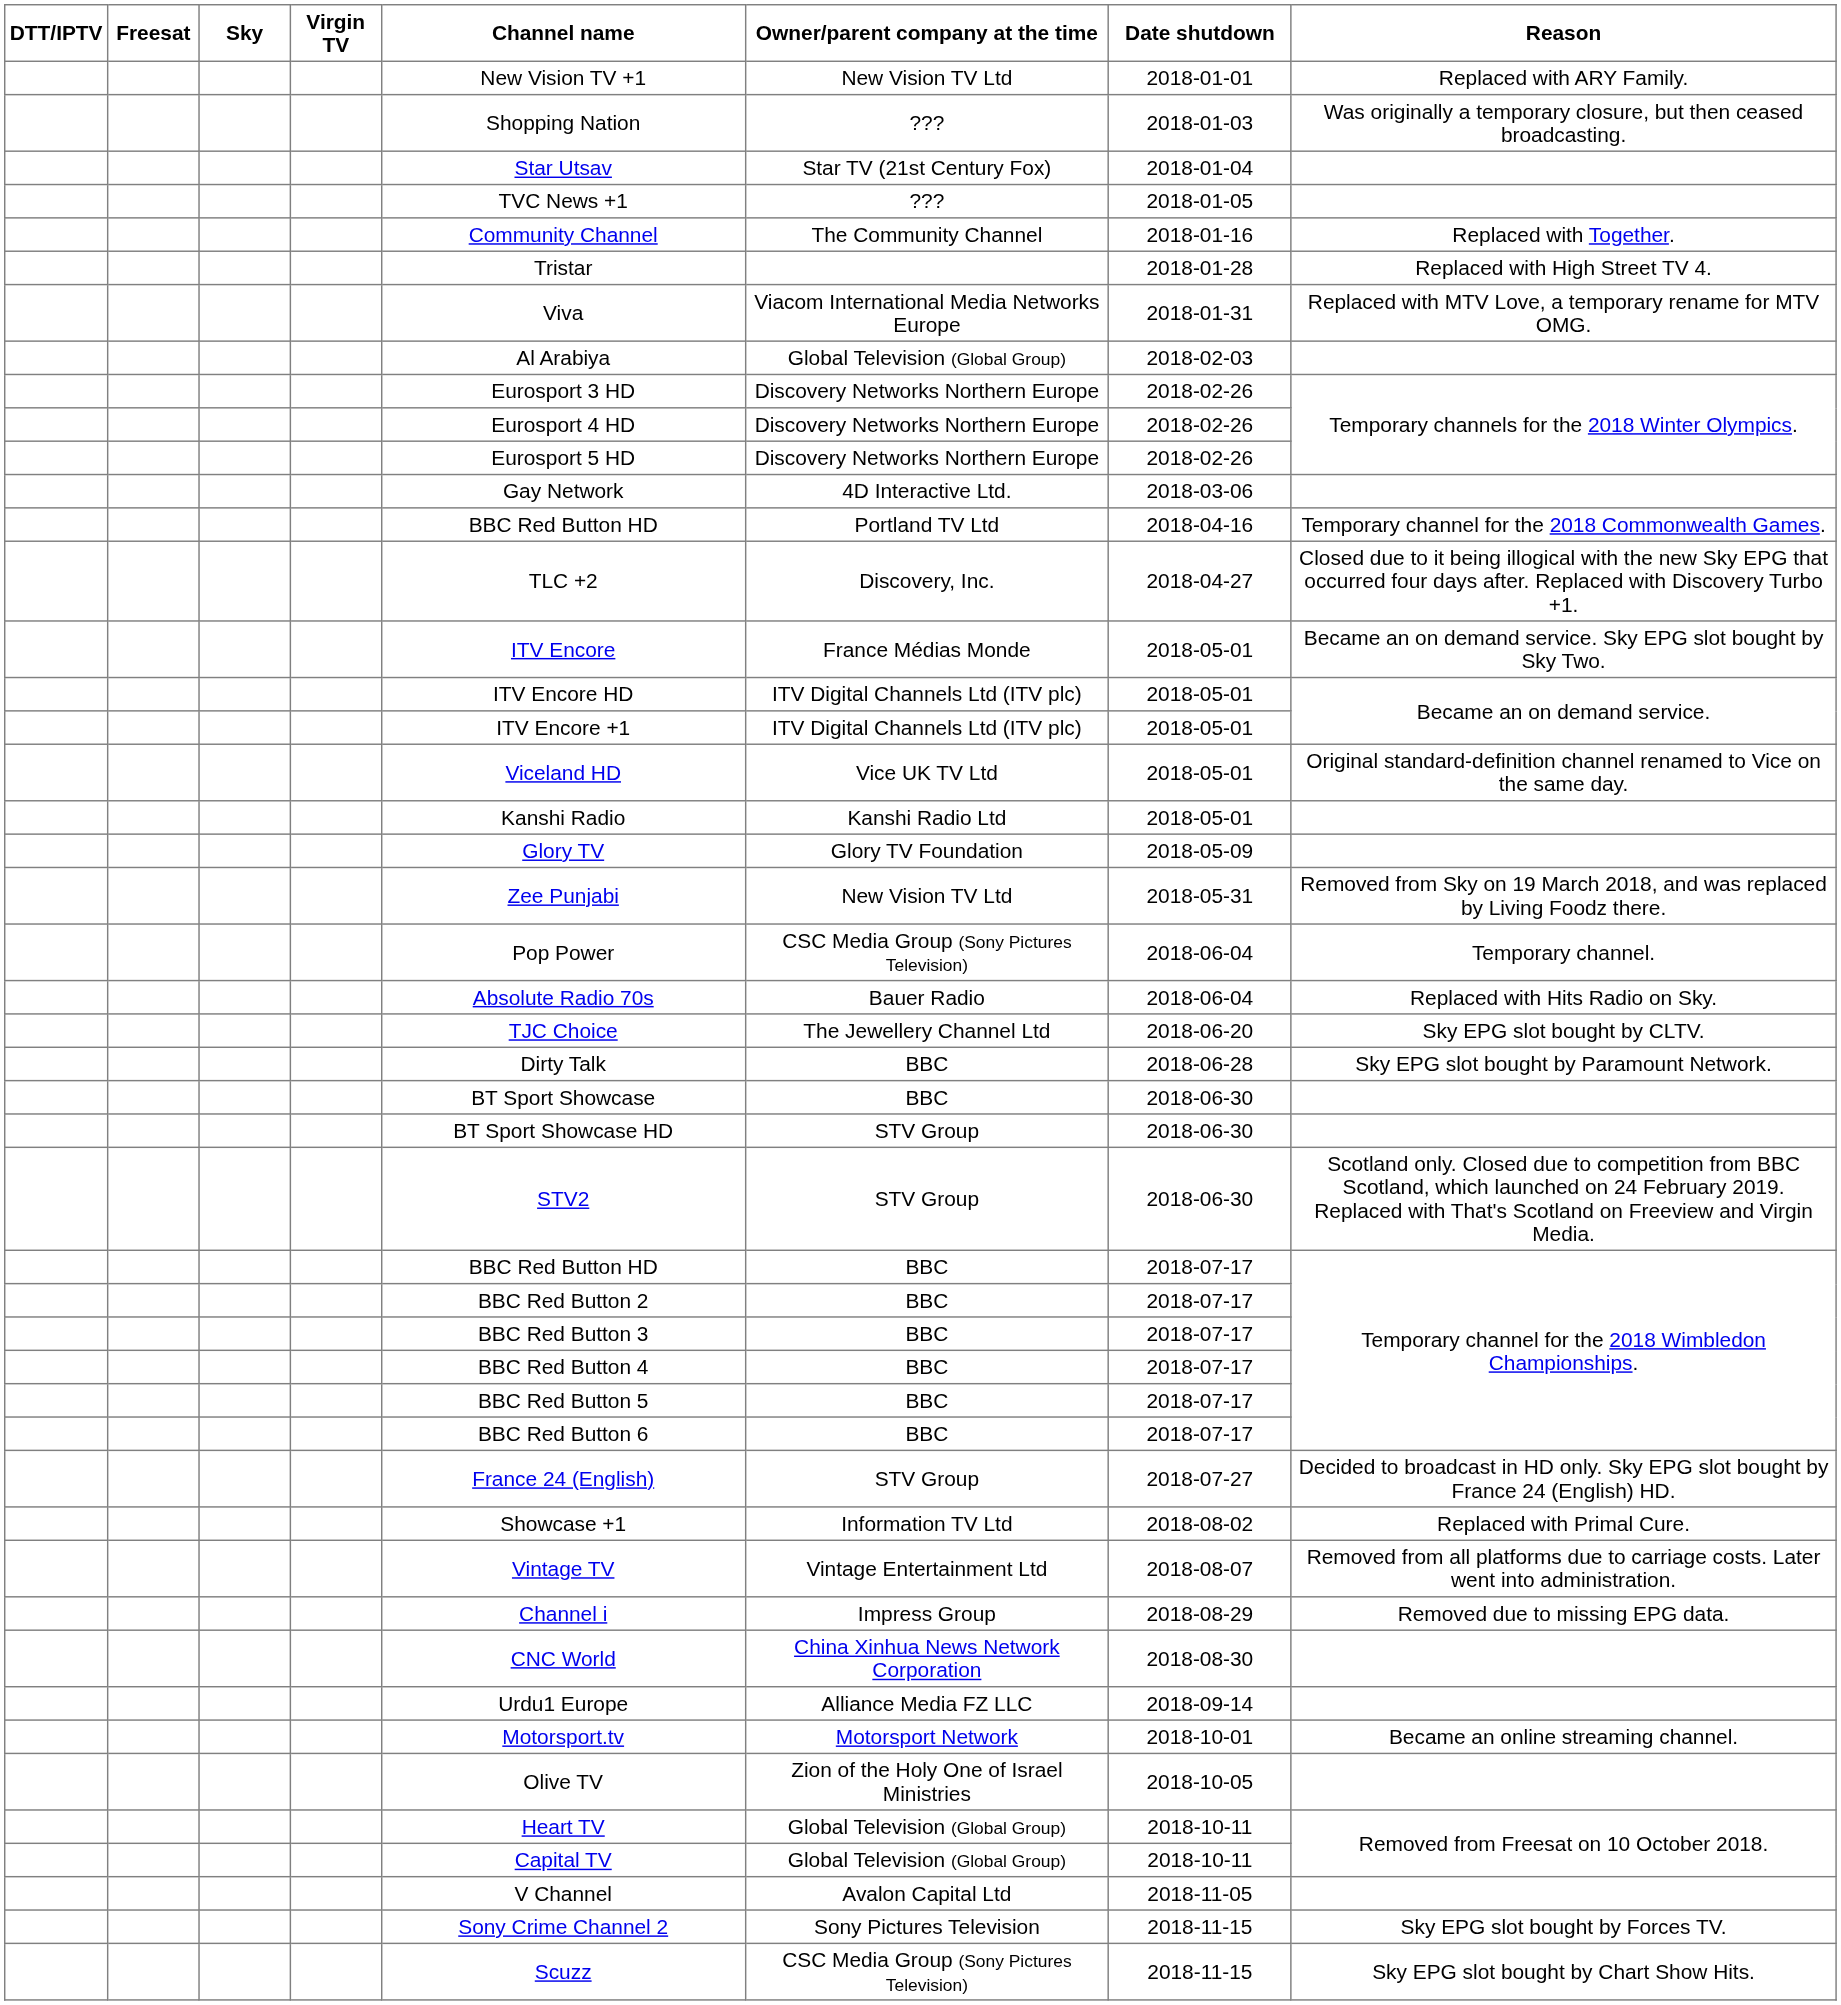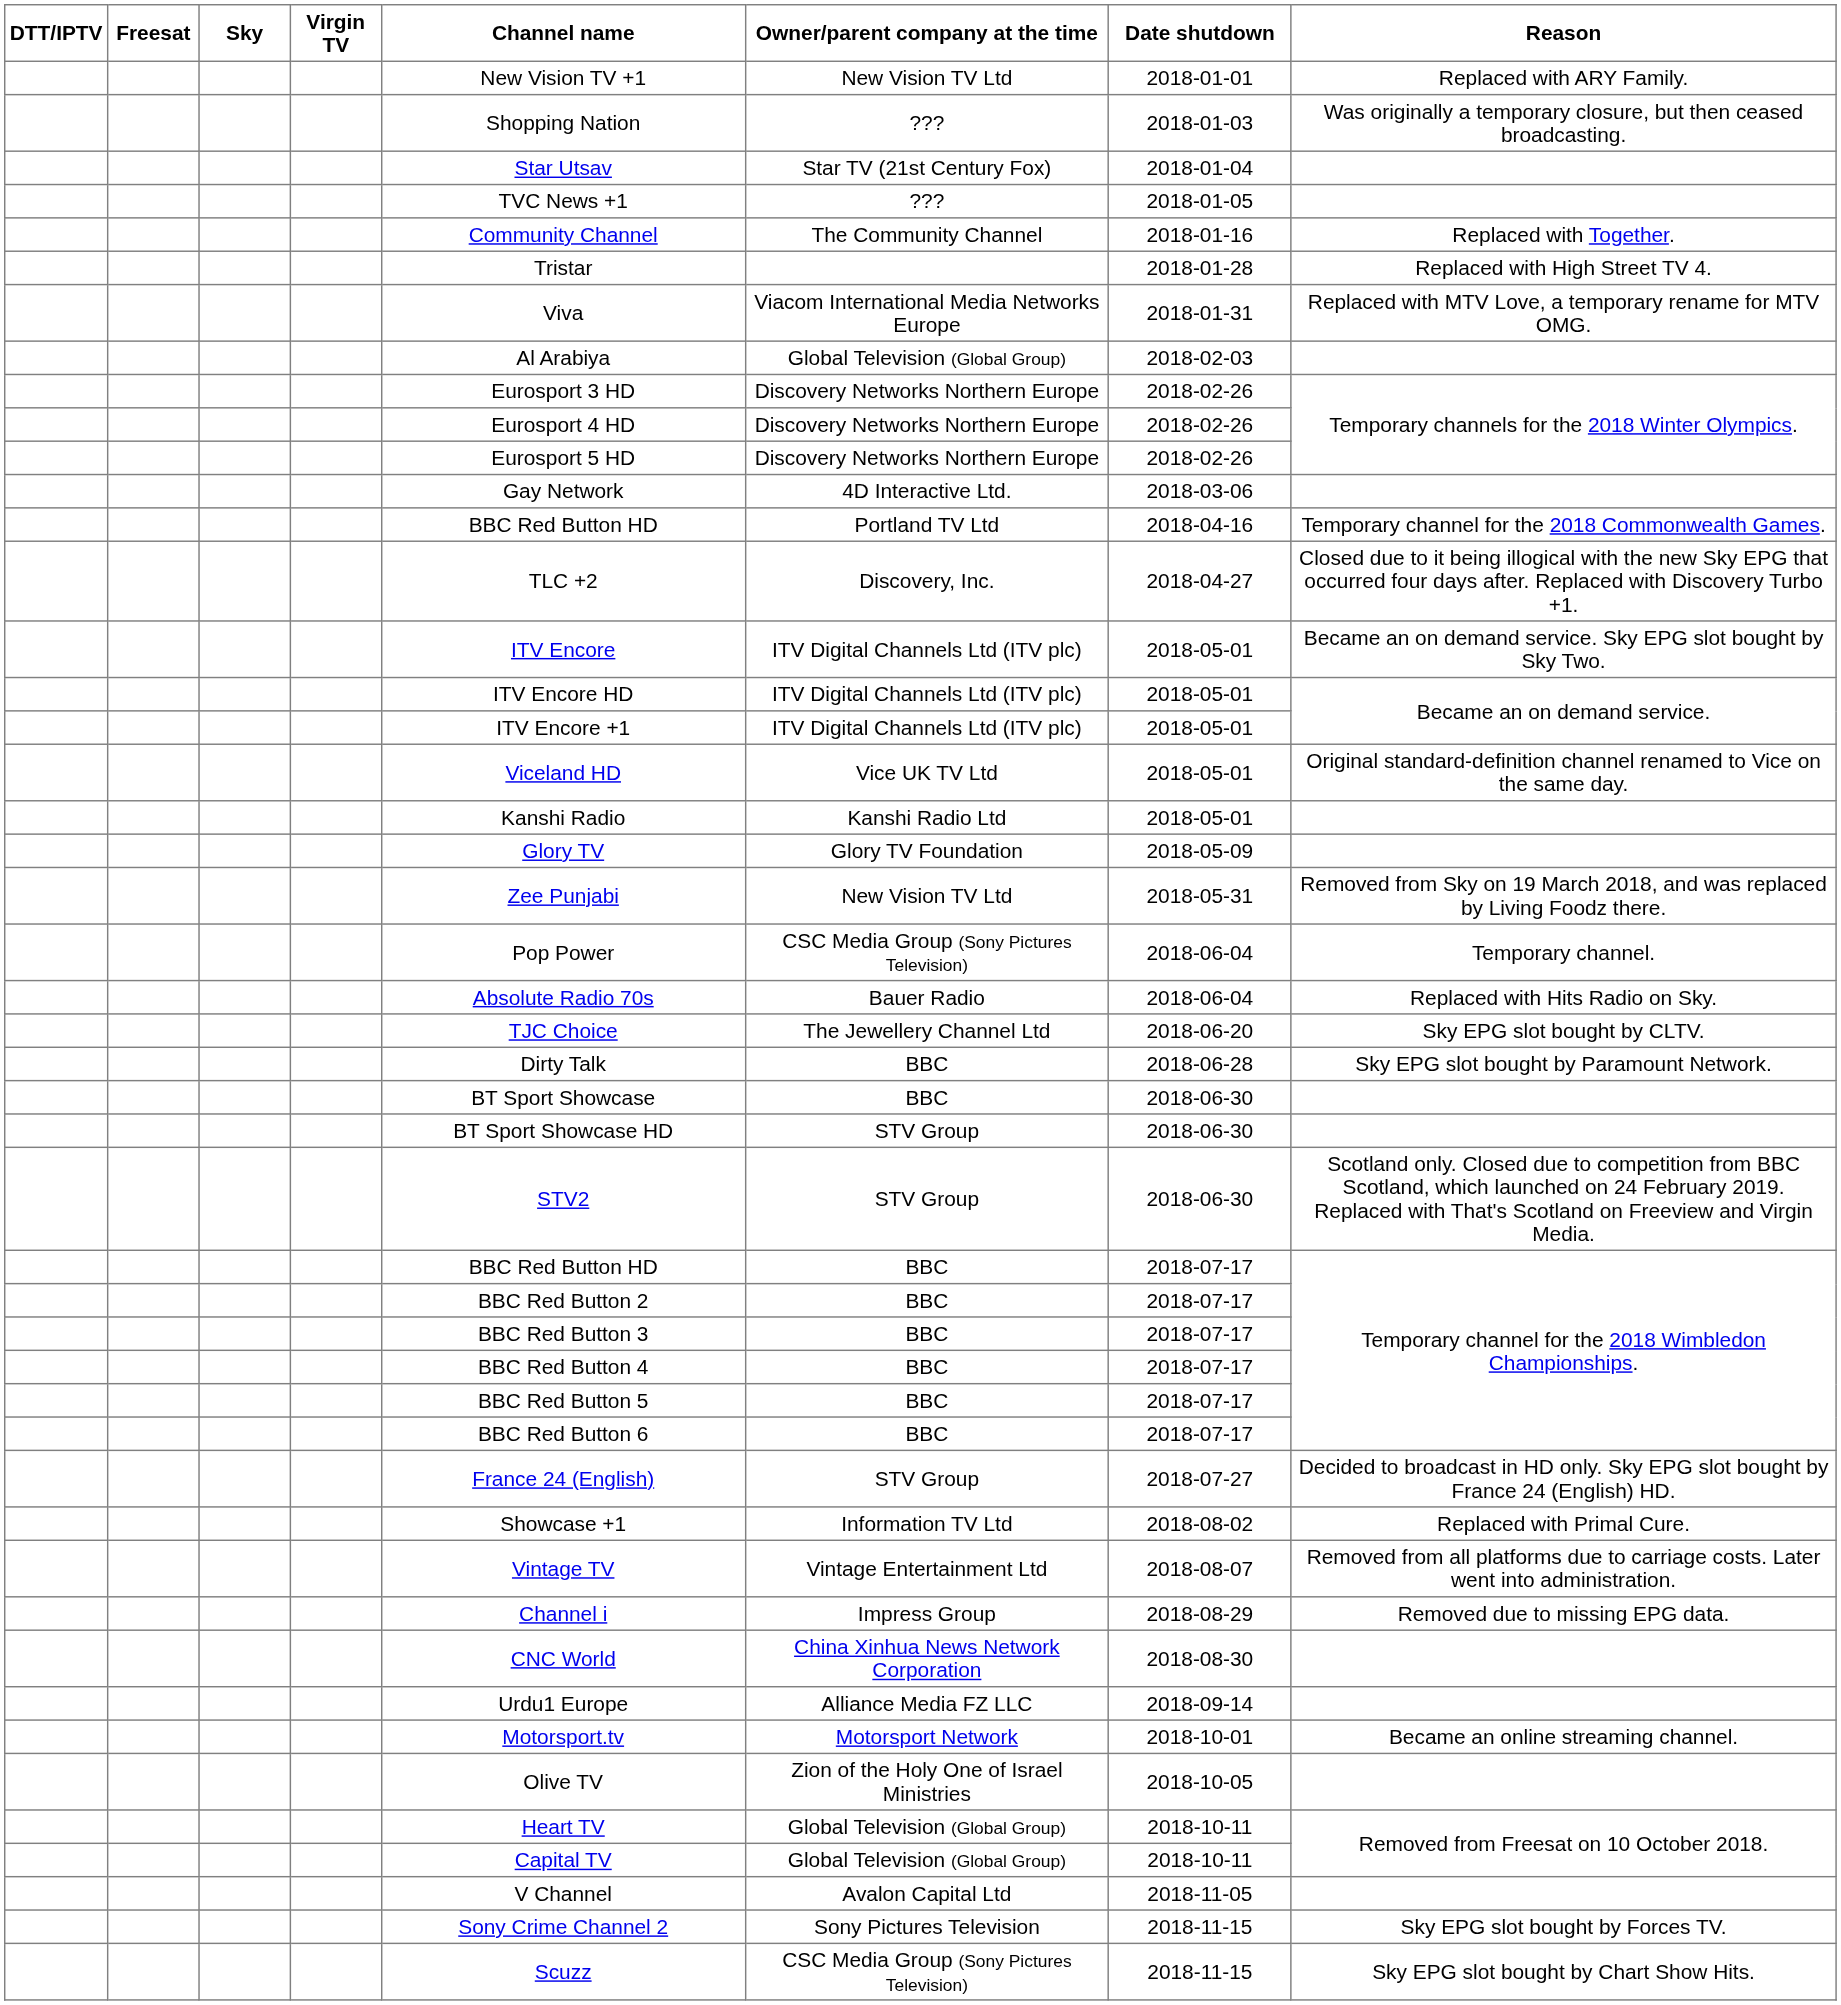(927, 649) France Médias Monde -> (927, 649) ITV Digital Channels Ltd (ITV plc)
